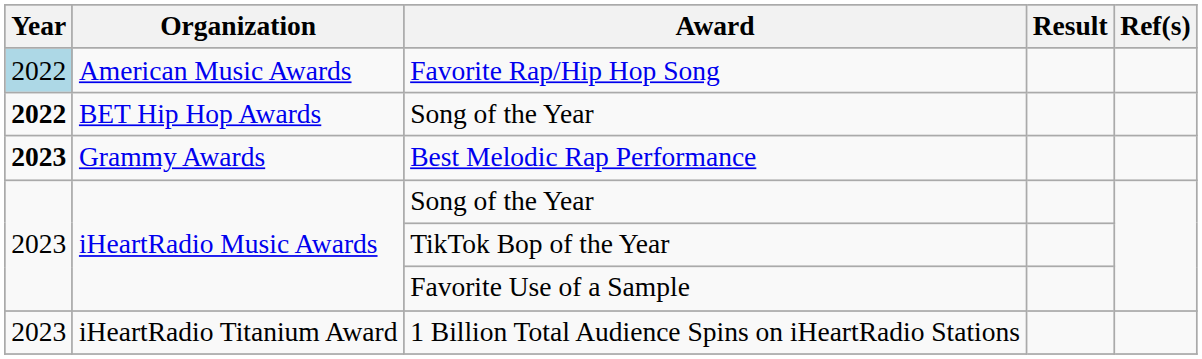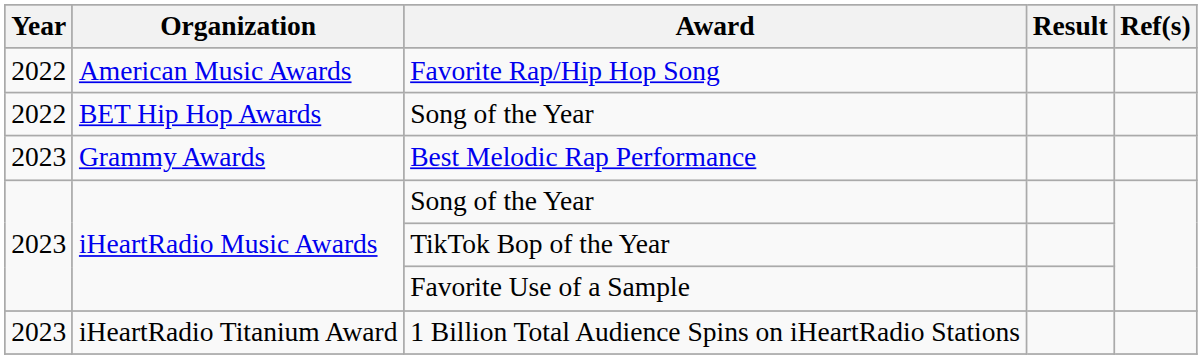(39, 69) lightblue background -> (39, 69) no background
(39, 113) bold -> (39, 113) normal
(39, 157) bold -> (39, 157) normal
